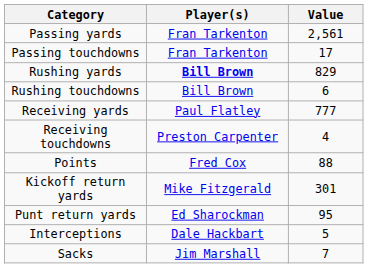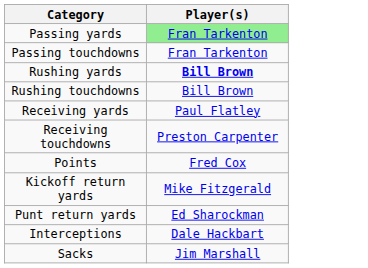- column: (326, 14)
(218, 33) no background -> (218, 33) lightgreen background
